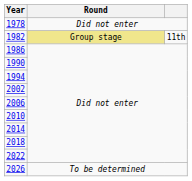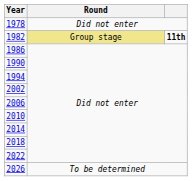(176, 37) normal -> (176, 37) bold
